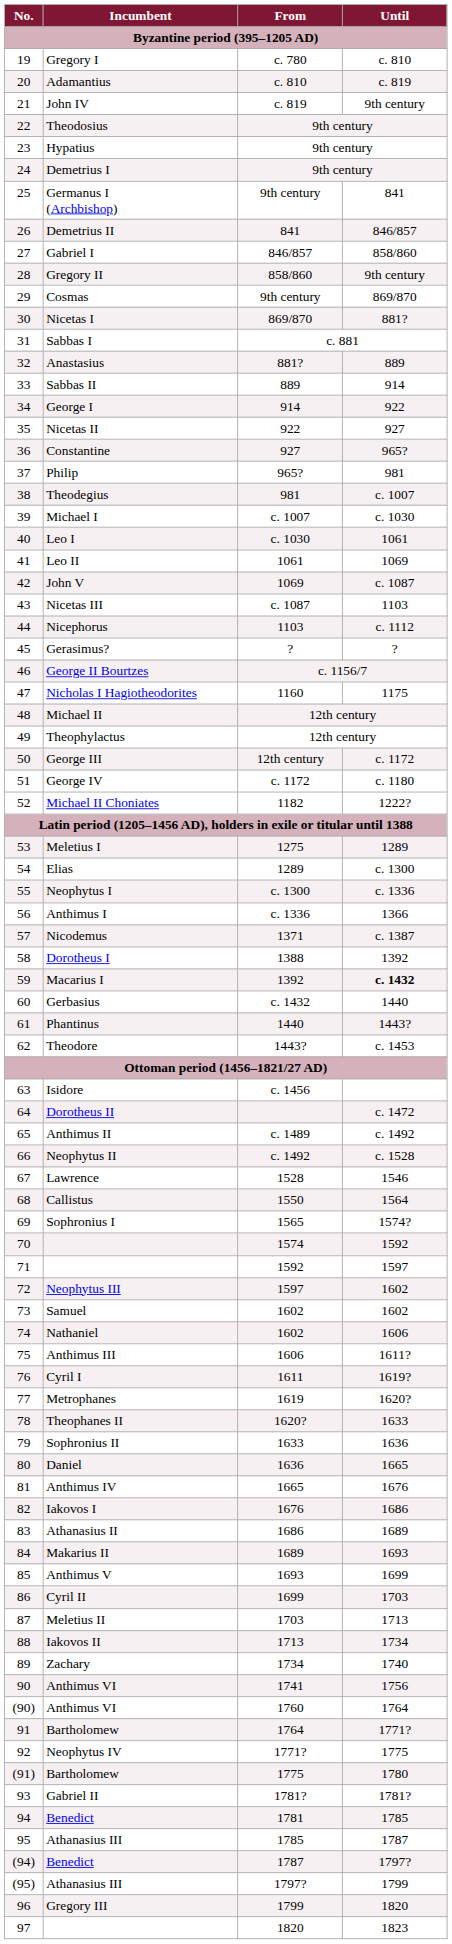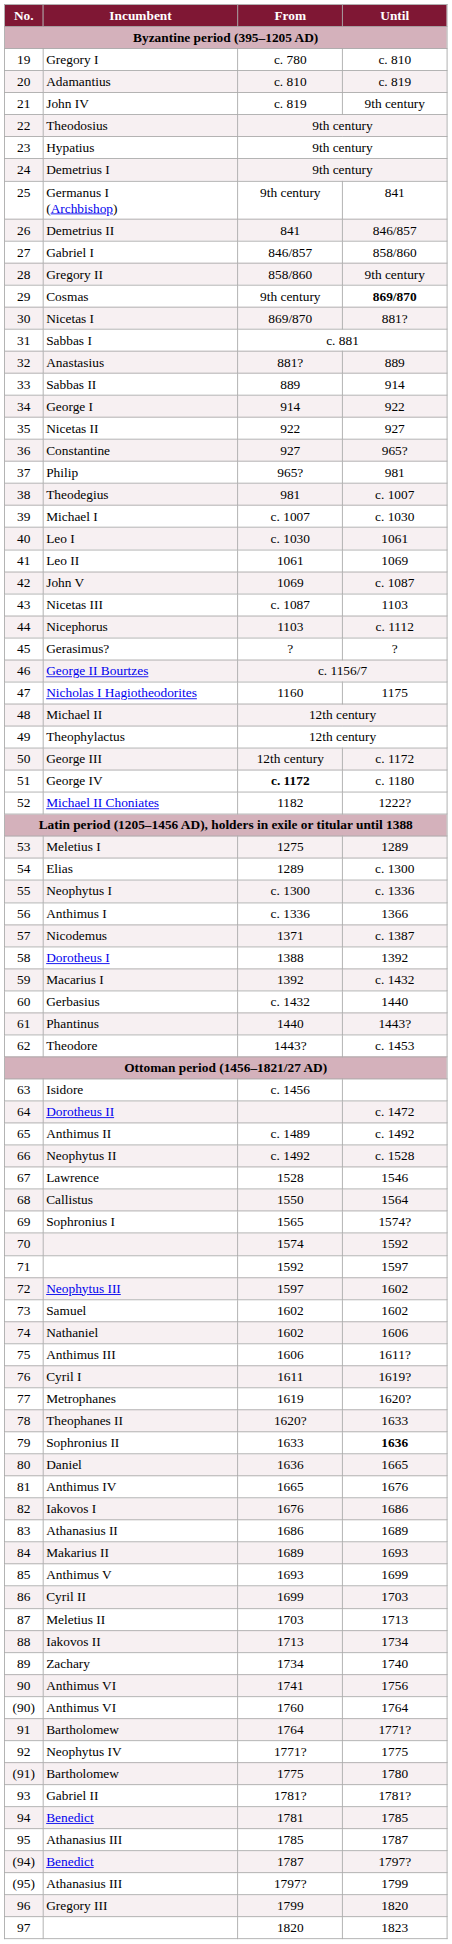(395, 296) normal -> (395, 296) bold
(290, 781) normal -> (290, 781) bold
(395, 979) bold -> (395, 979) normal
(395, 1443) normal -> (395, 1443) bold
